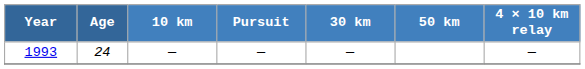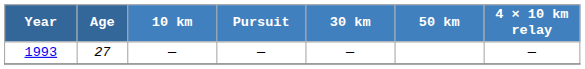(102, 53) 24 -> (102, 53) 27
